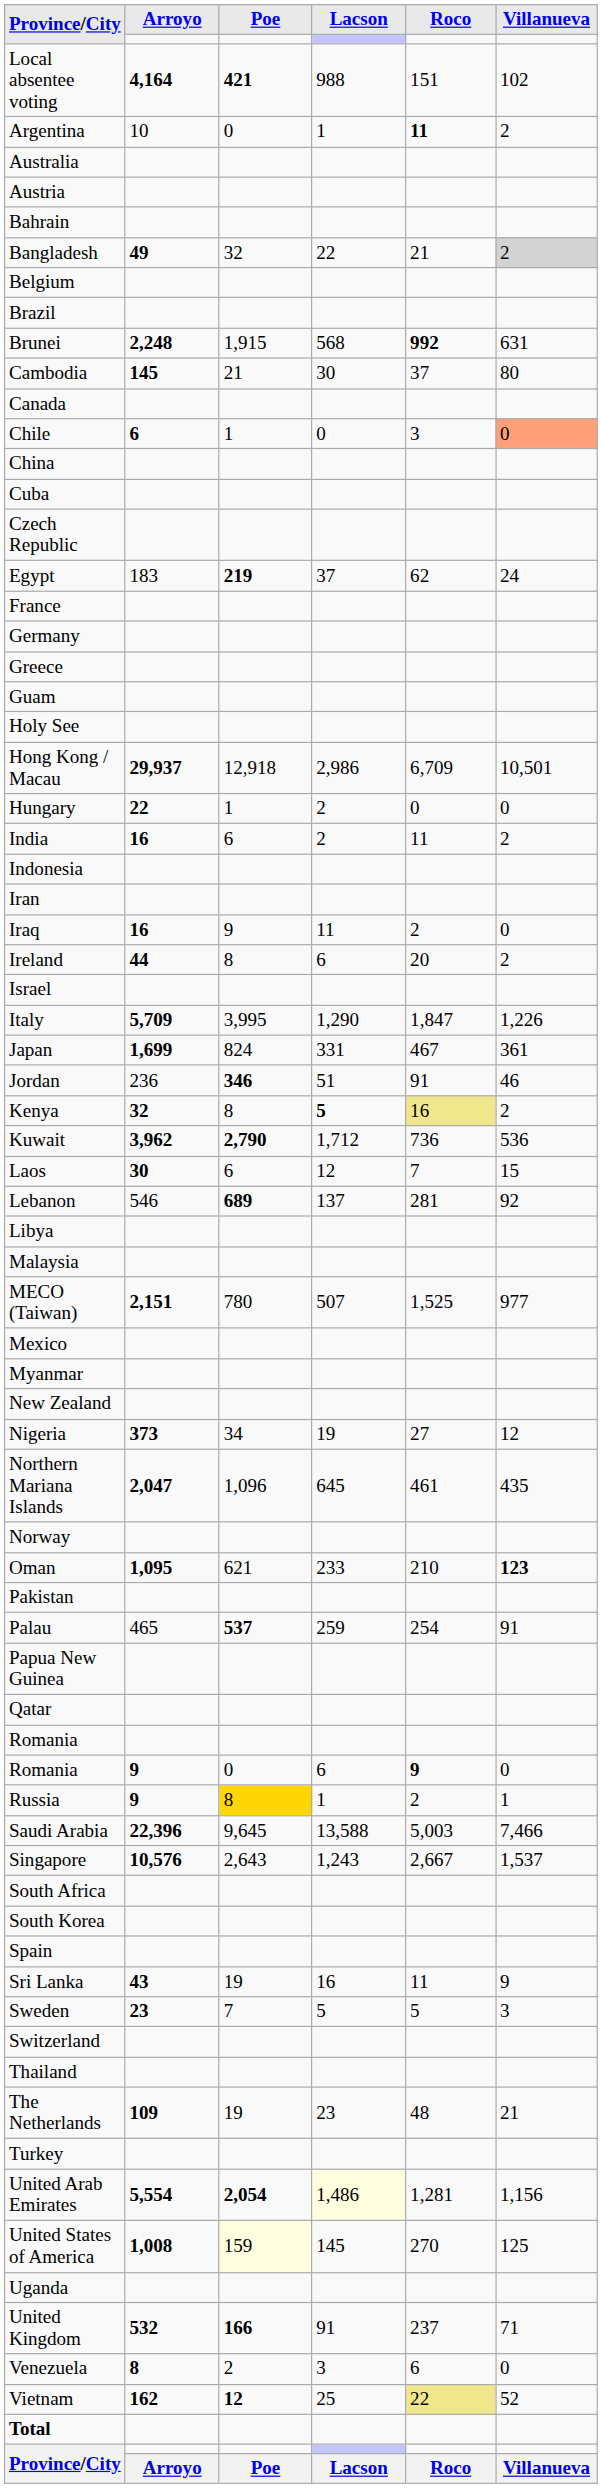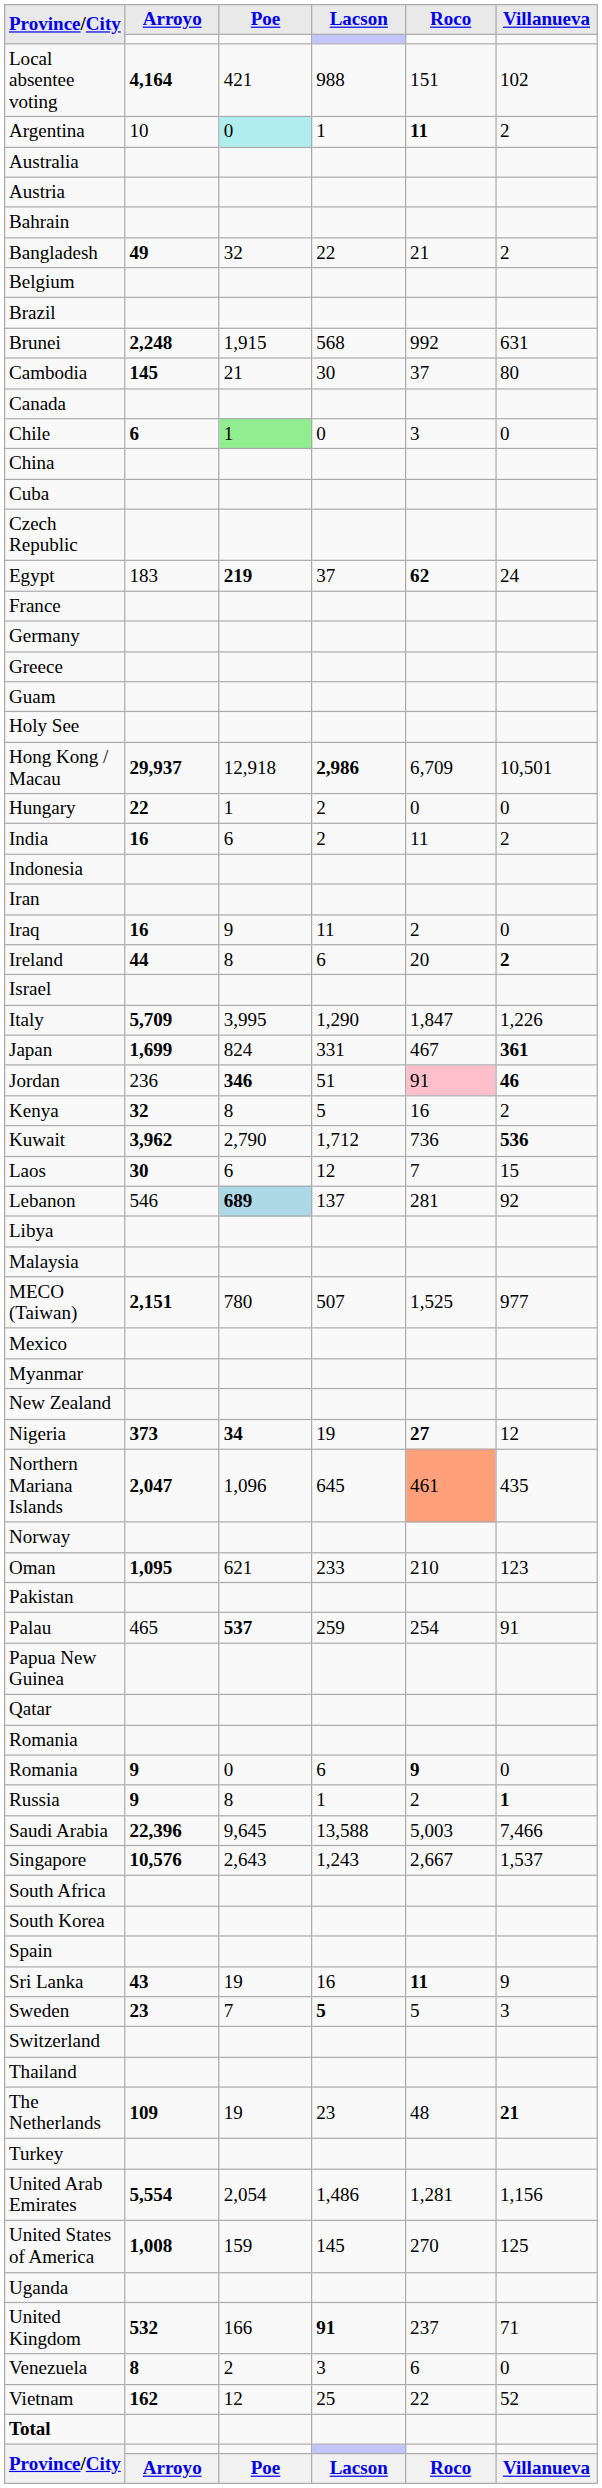(238, 79) bold -> (238, 79) normal
(228, 131) no background -> (228, 131) paleturquoise background
(505, 252) lightgrey background -> (505, 252) no background
(424, 342) bold -> (424, 342) normal
(228, 433) no background -> (228, 433) lightgreen background
(505, 433) lightsalmon background -> (505, 433) no background
(420, 575) normal -> (420, 575) bold
(338, 767) normal -> (338, 767) bold
(505, 959) normal -> (505, 959) bold
(514, 1050) normal -> (514, 1050) bold
(420, 1080) no background -> (420, 1080) pink background
(510, 1080) normal -> (510, 1080) bold
(321, 1110) bold -> (321, 1110) normal
(420, 1110) khaki background -> (420, 1110) no background
(245, 1140) bold -> (245, 1140) normal
(514, 1140) normal -> (514, 1140) bold
(238, 1201) no background -> (238, 1201) lightblue background
(233, 1433) normal -> (233, 1433) bold
(420, 1433) normal -> (420, 1433) bold
(424, 1485) no background -> (424, 1485) lightsalmon background
(514, 1567) bold -> (514, 1567) normal
(228, 1800) gold background -> (228, 1800) no background
(505, 1800) normal -> (505, 1800) bold
(419, 1981) normal -> (419, 1981) bold
(321, 2011) normal -> (321, 2011) bold
(510, 2112) normal -> (510, 2112) bold
(245, 2194) bold -> (245, 2194) normal
(338, 2194) lightyellow background -> (338, 2194) no background
(238, 2246) lightyellow background -> (238, 2246) no background
(238, 2328) bold -> (238, 2328) normal
(326, 2328) normal -> (326, 2328) bold
(233, 2399) bold -> (233, 2399) normal
(420, 2399) khaki background -> (420, 2399) no background
